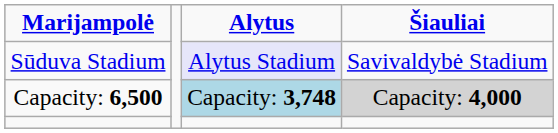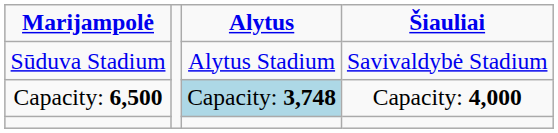(262, 60) lavender background -> (262, 60) no background
(447, 97) lightgrey background -> (447, 97) no background
